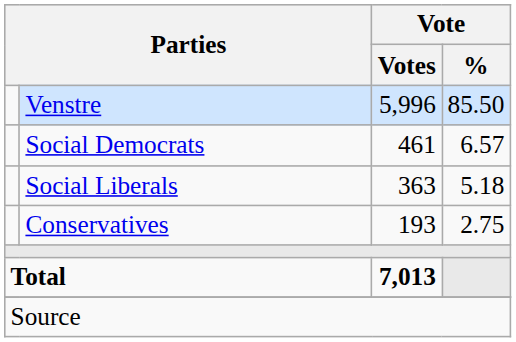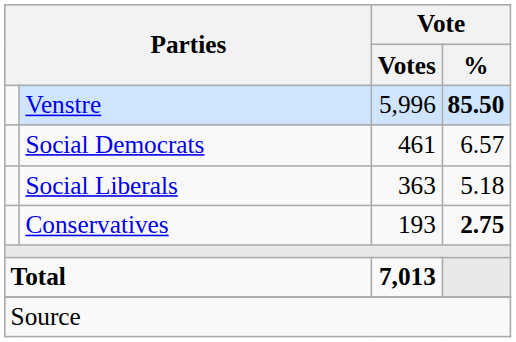(476, 104) normal -> (476, 104) bold
(482, 225) normal -> (482, 225) bold
